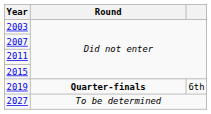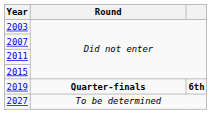(197, 86) normal -> (197, 86) bold
